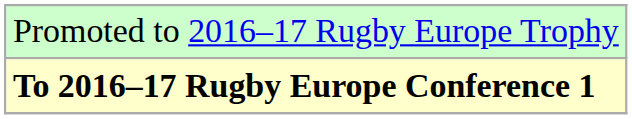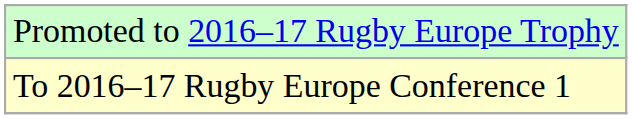(304, 85) bold -> (292, 85) normal
